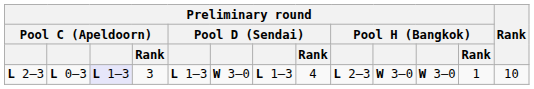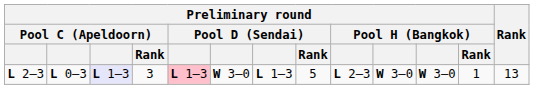(189, 74) no background -> (189, 74) pink background
(313, 74) 4 -> (313, 74) 5
(511, 74) 10 -> (511, 74) 13
